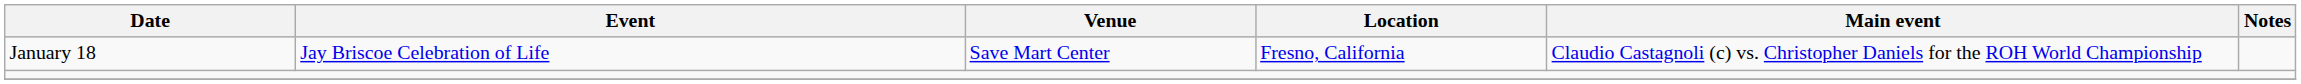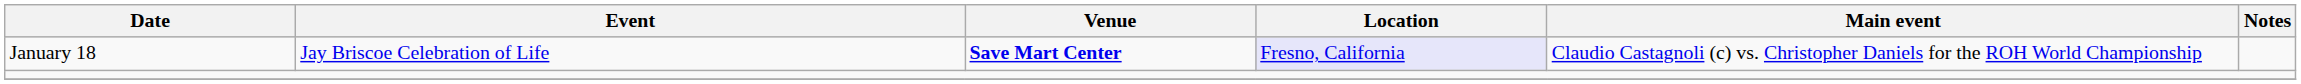(1040, 53) normal -> (1046, 53) bold
(1332, 53) no background -> (1332, 53) lavender background
